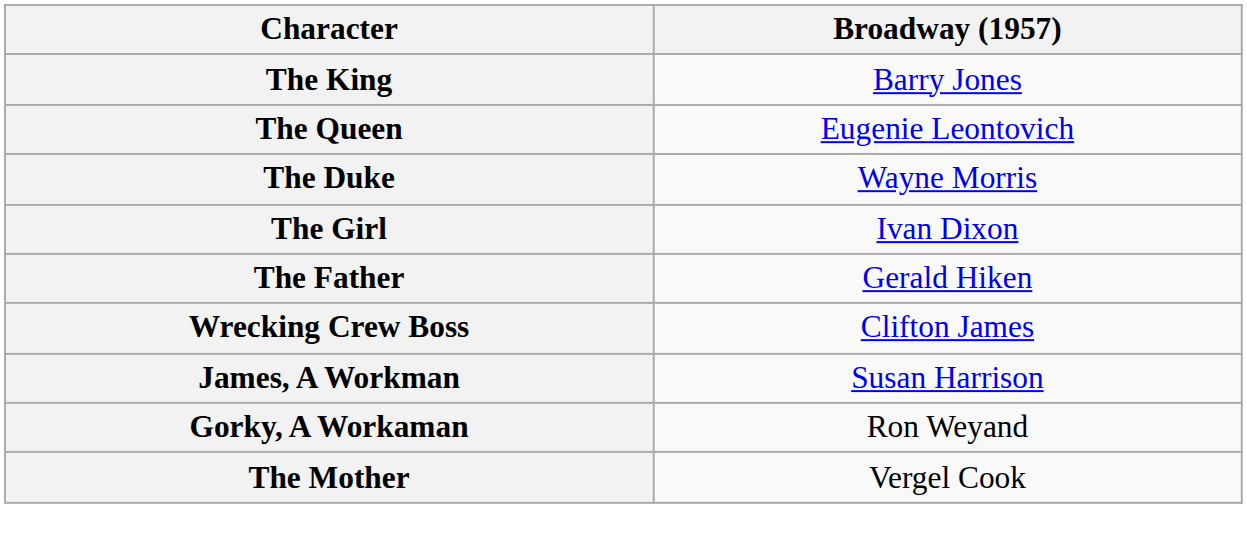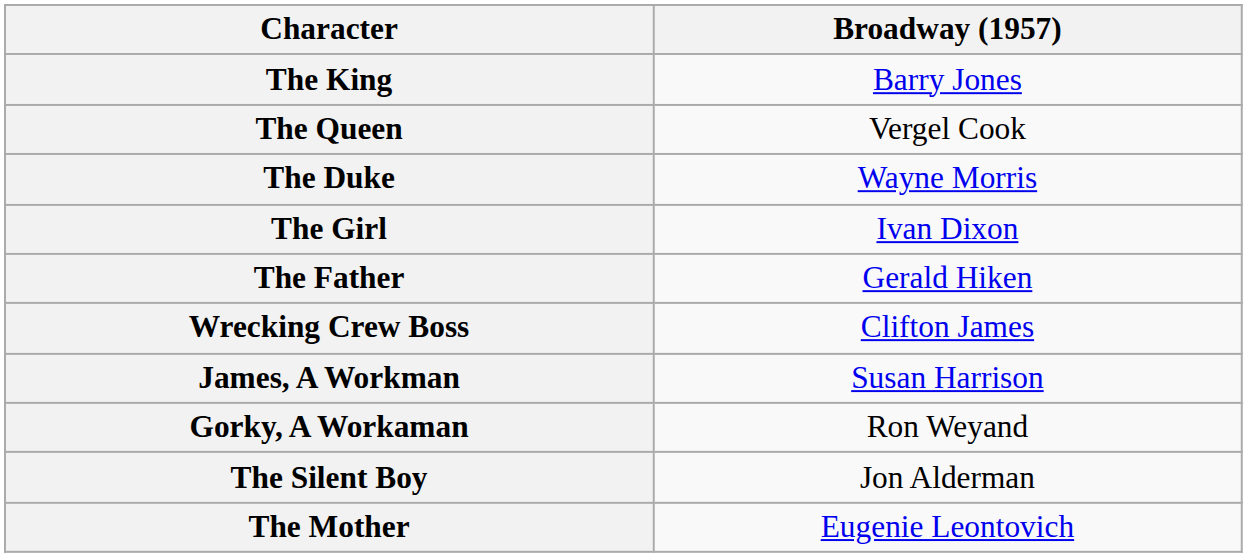(947, 128) Eugenie Leontovich -> (947, 128) Vergel Cook
+ row: (329, 476)
(947, 476) Vergel Cook -> (947, 526) Eugenie Leontovich
